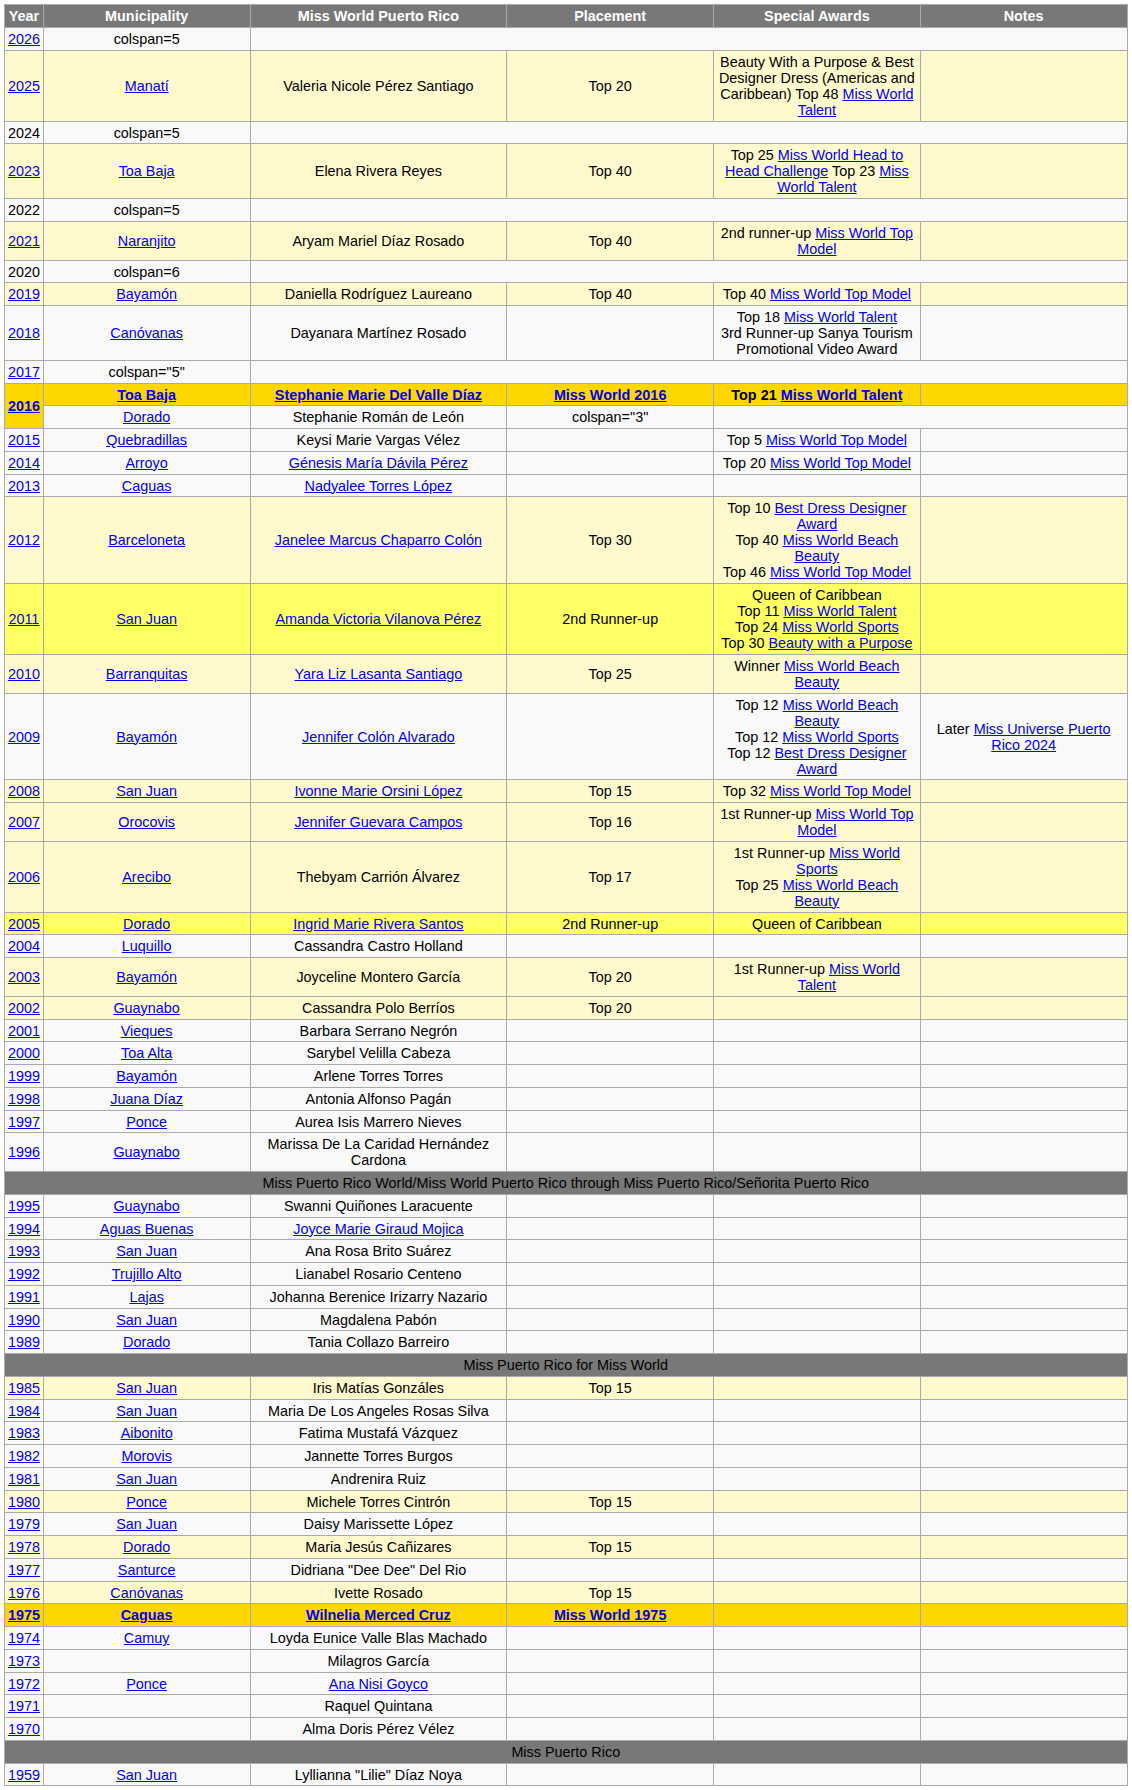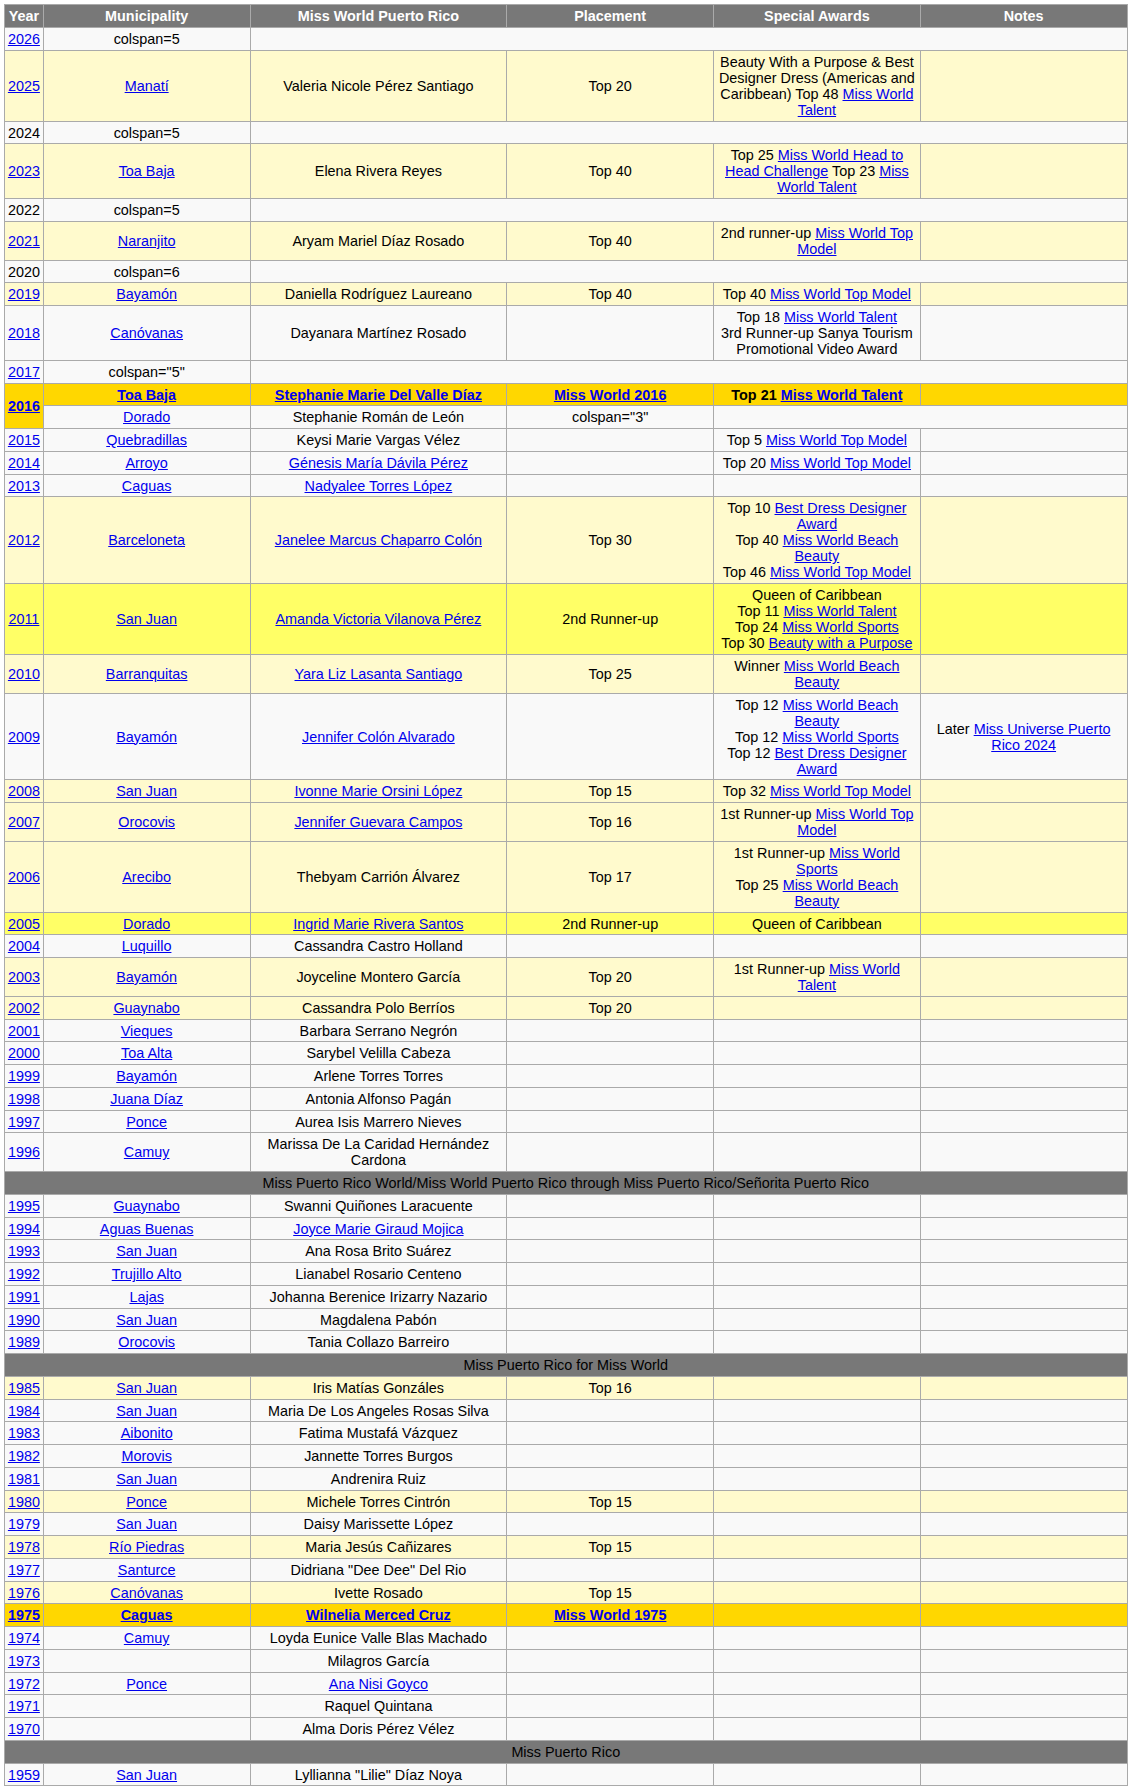(147, 1152) Guaynabo -> (147, 1152) Camuy
(147, 1342) Dorado -> (147, 1342) Orocovis
(610, 1388) Top 15 -> (610, 1388) Top 16
(147, 1547) Dorado -> (147, 1547) Río Piedras
